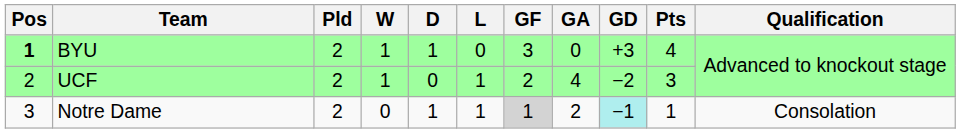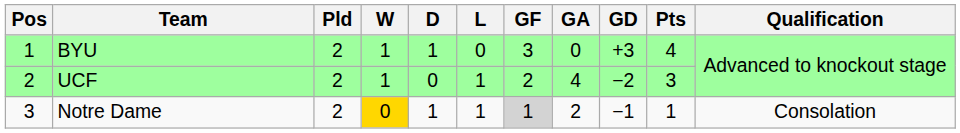(29, 50) bold -> (29, 50) normal
(385, 111) no background -> (385, 111) gold background
(623, 111) paleturquoise background -> (623, 111) no background
